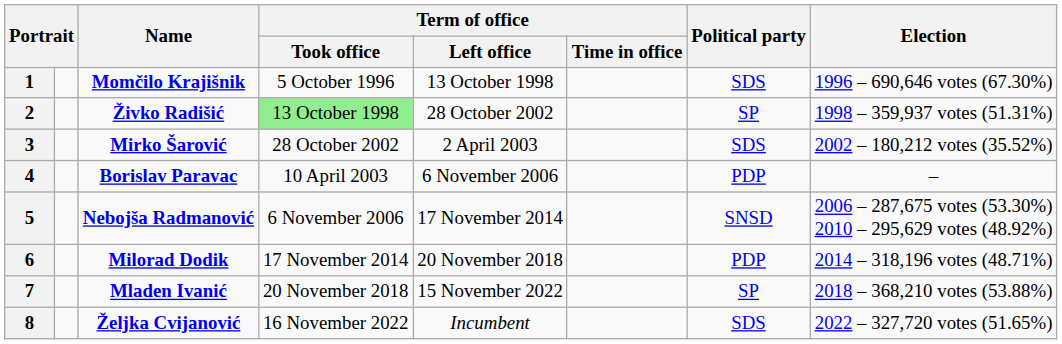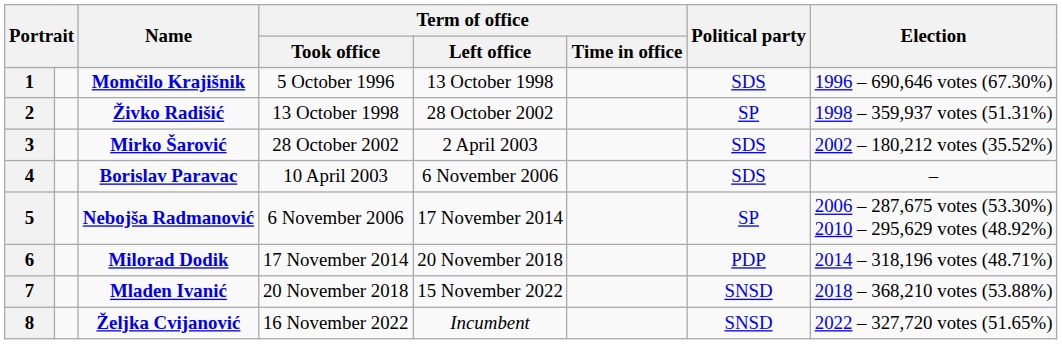(336, 113) lightgreen background -> (336, 113) no background
(749, 176) PDP -> (749, 176) SDS
(749, 218) SNSD -> (749, 218) SP
(749, 291) SP -> (749, 291) SNSD
(749, 322) SDS -> (749, 322) SNSD
